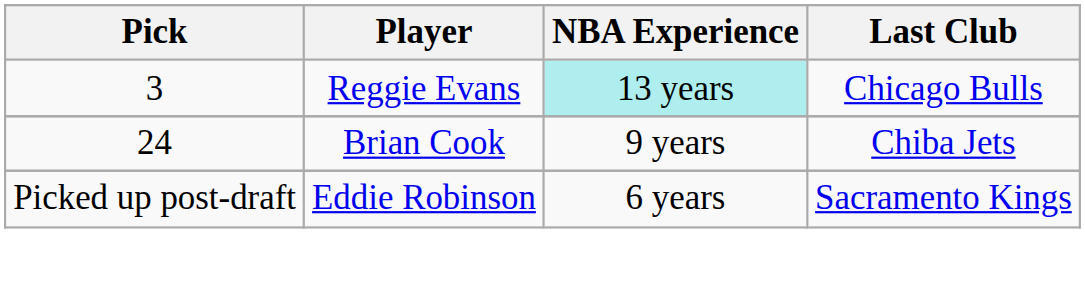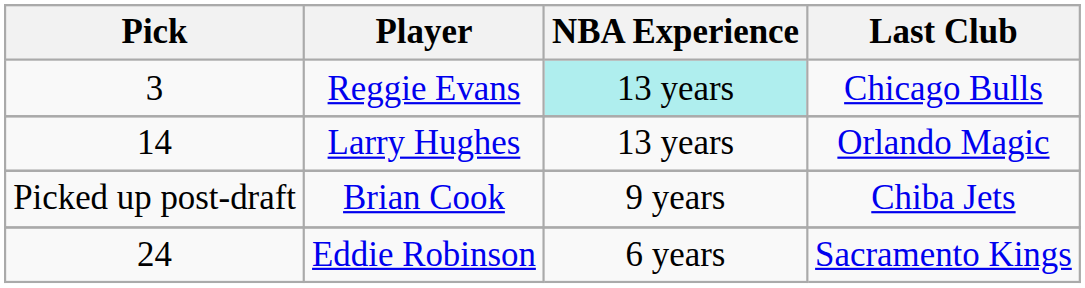+ row: (424, 142)
(155, 142) 24 -> (155, 198) Picked up post-draft
(155, 198) Picked up post-draft -> (155, 253) 24
